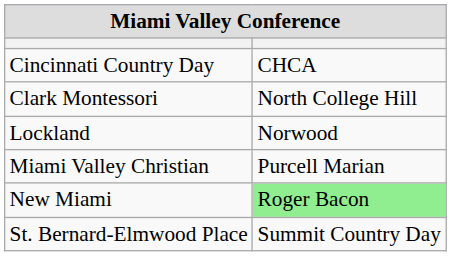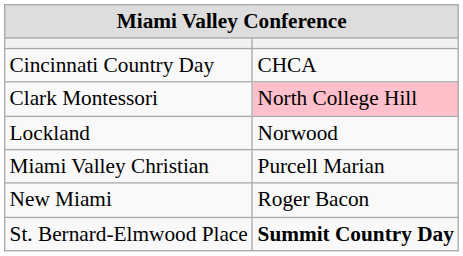(337, 98) no background -> (337, 98) pink background
(313, 199) lightgreen background -> (313, 199) no background
(349, 233) normal -> (356, 233) bold
